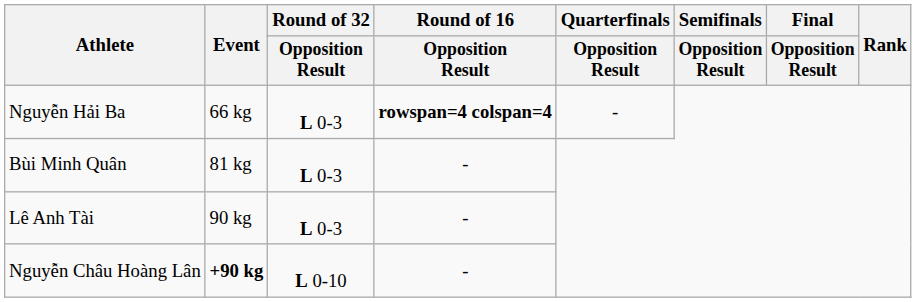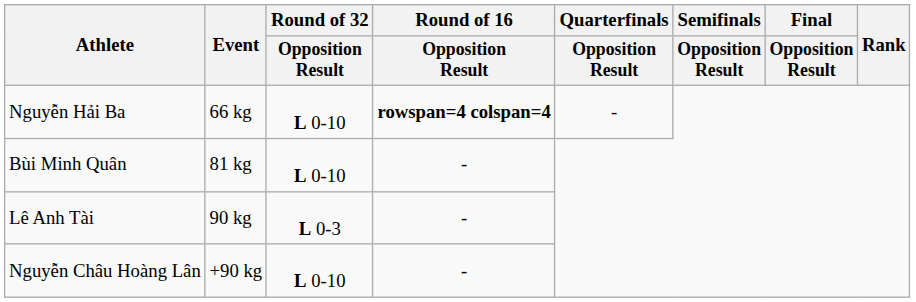(321, 123) L 0-3 -> (320, 123) L 0-10
(321, 176) L 0-3 -> (320, 176) L 0-10
(236, 271) bold -> (236, 271) normal
